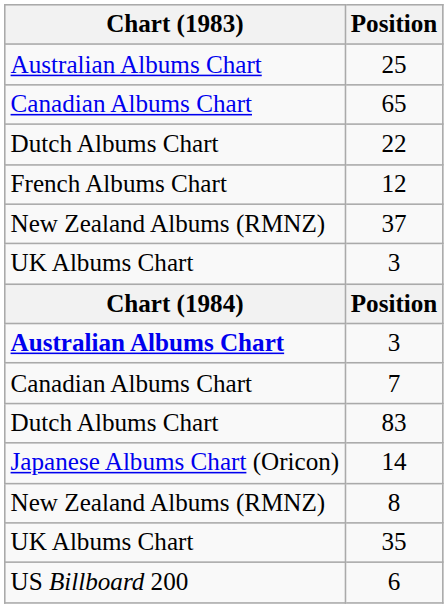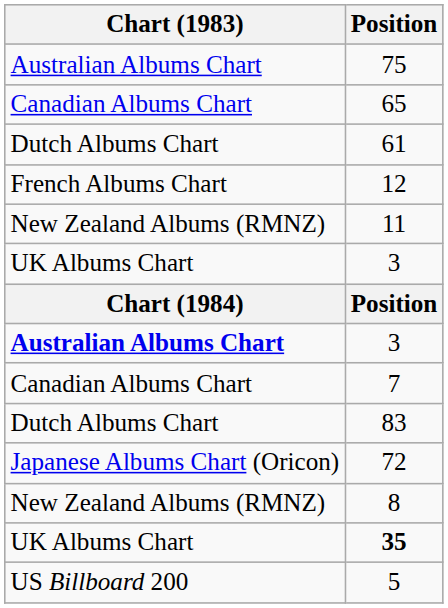(394, 64) 25 -> (394, 64) 75
(394, 143) 22 -> (394, 143) 61
(394, 223) 37 -> (394, 223) 11
(394, 462) 14 -> (394, 462) 72
(394, 542) normal -> (394, 542) bold
(394, 582) 6 -> (394, 582) 5
